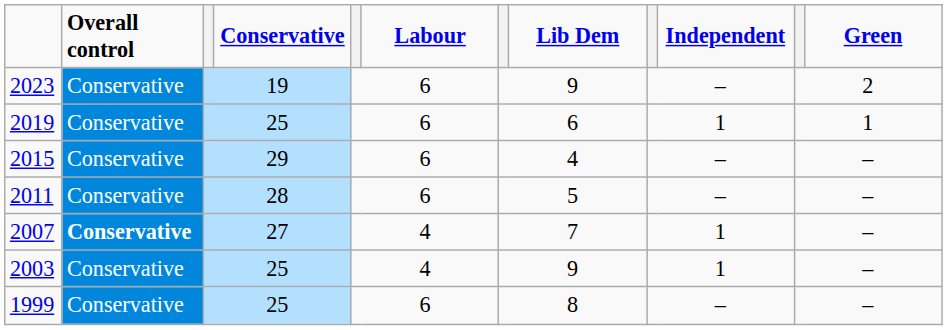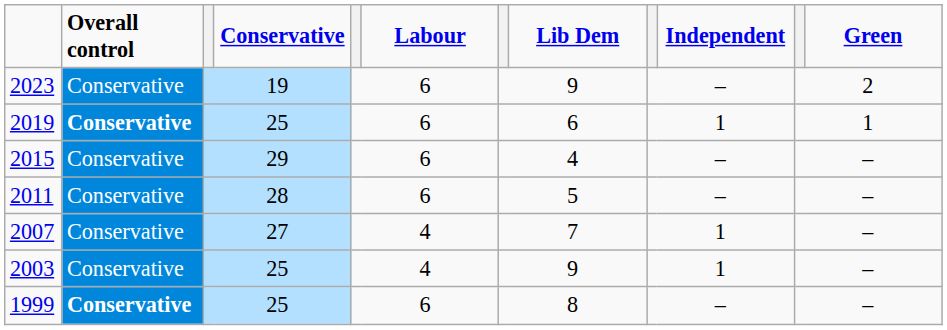(125, 122) normal -> (129, 122) bold
(129, 232) bold -> (125, 232) normal
(125, 305) normal -> (129, 305) bold
